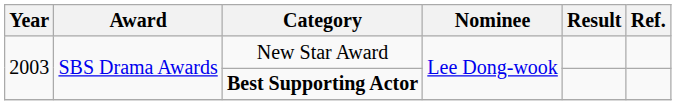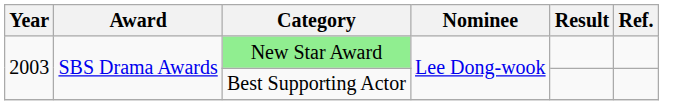(323, 52) no background -> (316, 52) lightgreen background
(323, 83) bold -> (316, 83) normal
